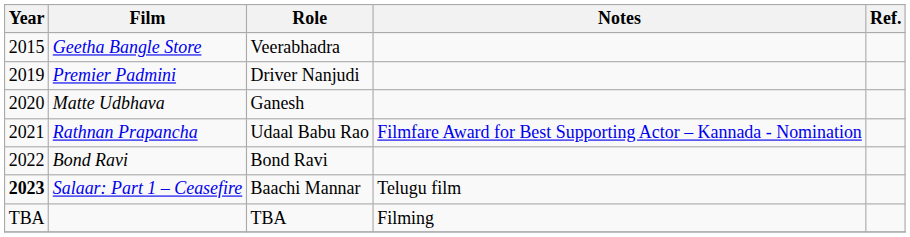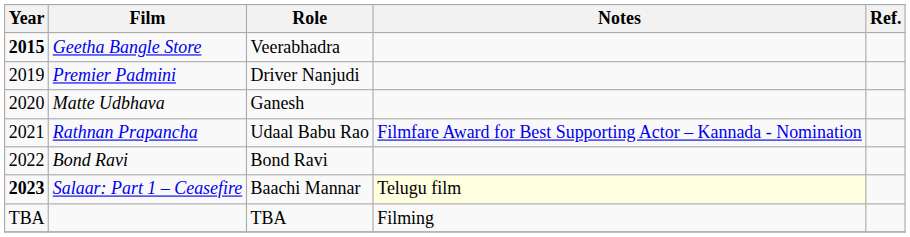(27, 47) normal -> (27, 47) bold
(419, 189) no background -> (419, 189) lightyellow background
